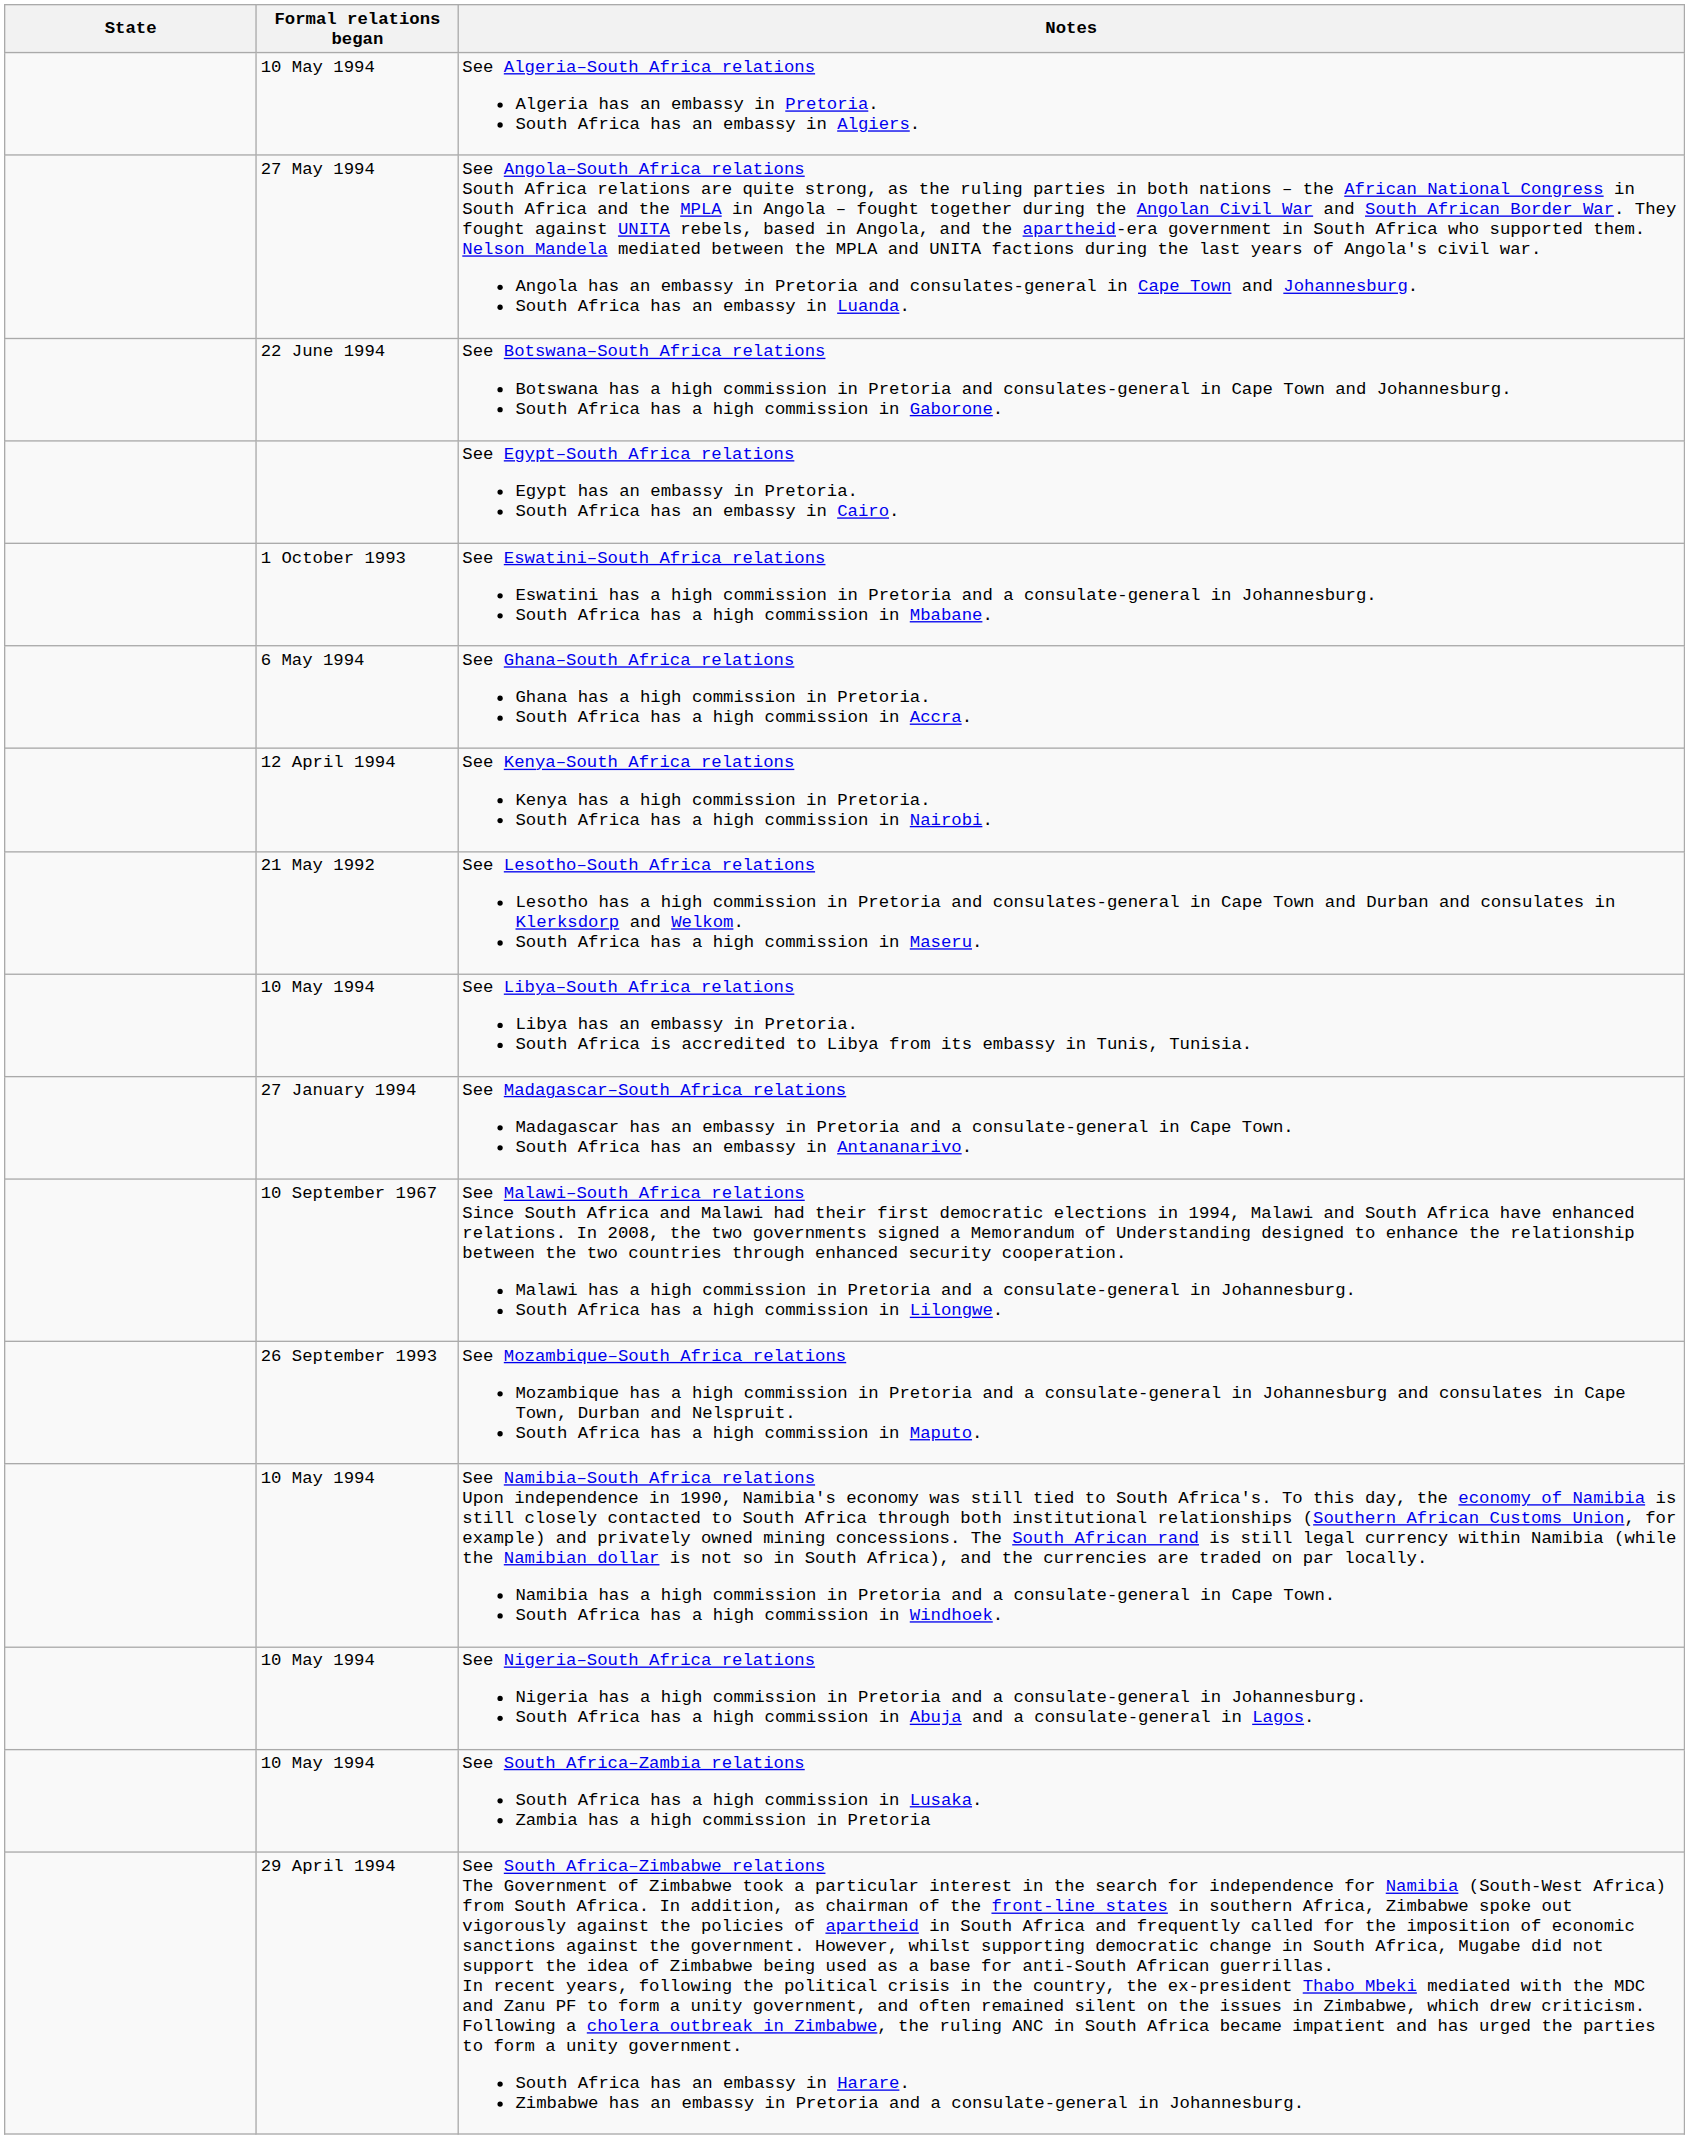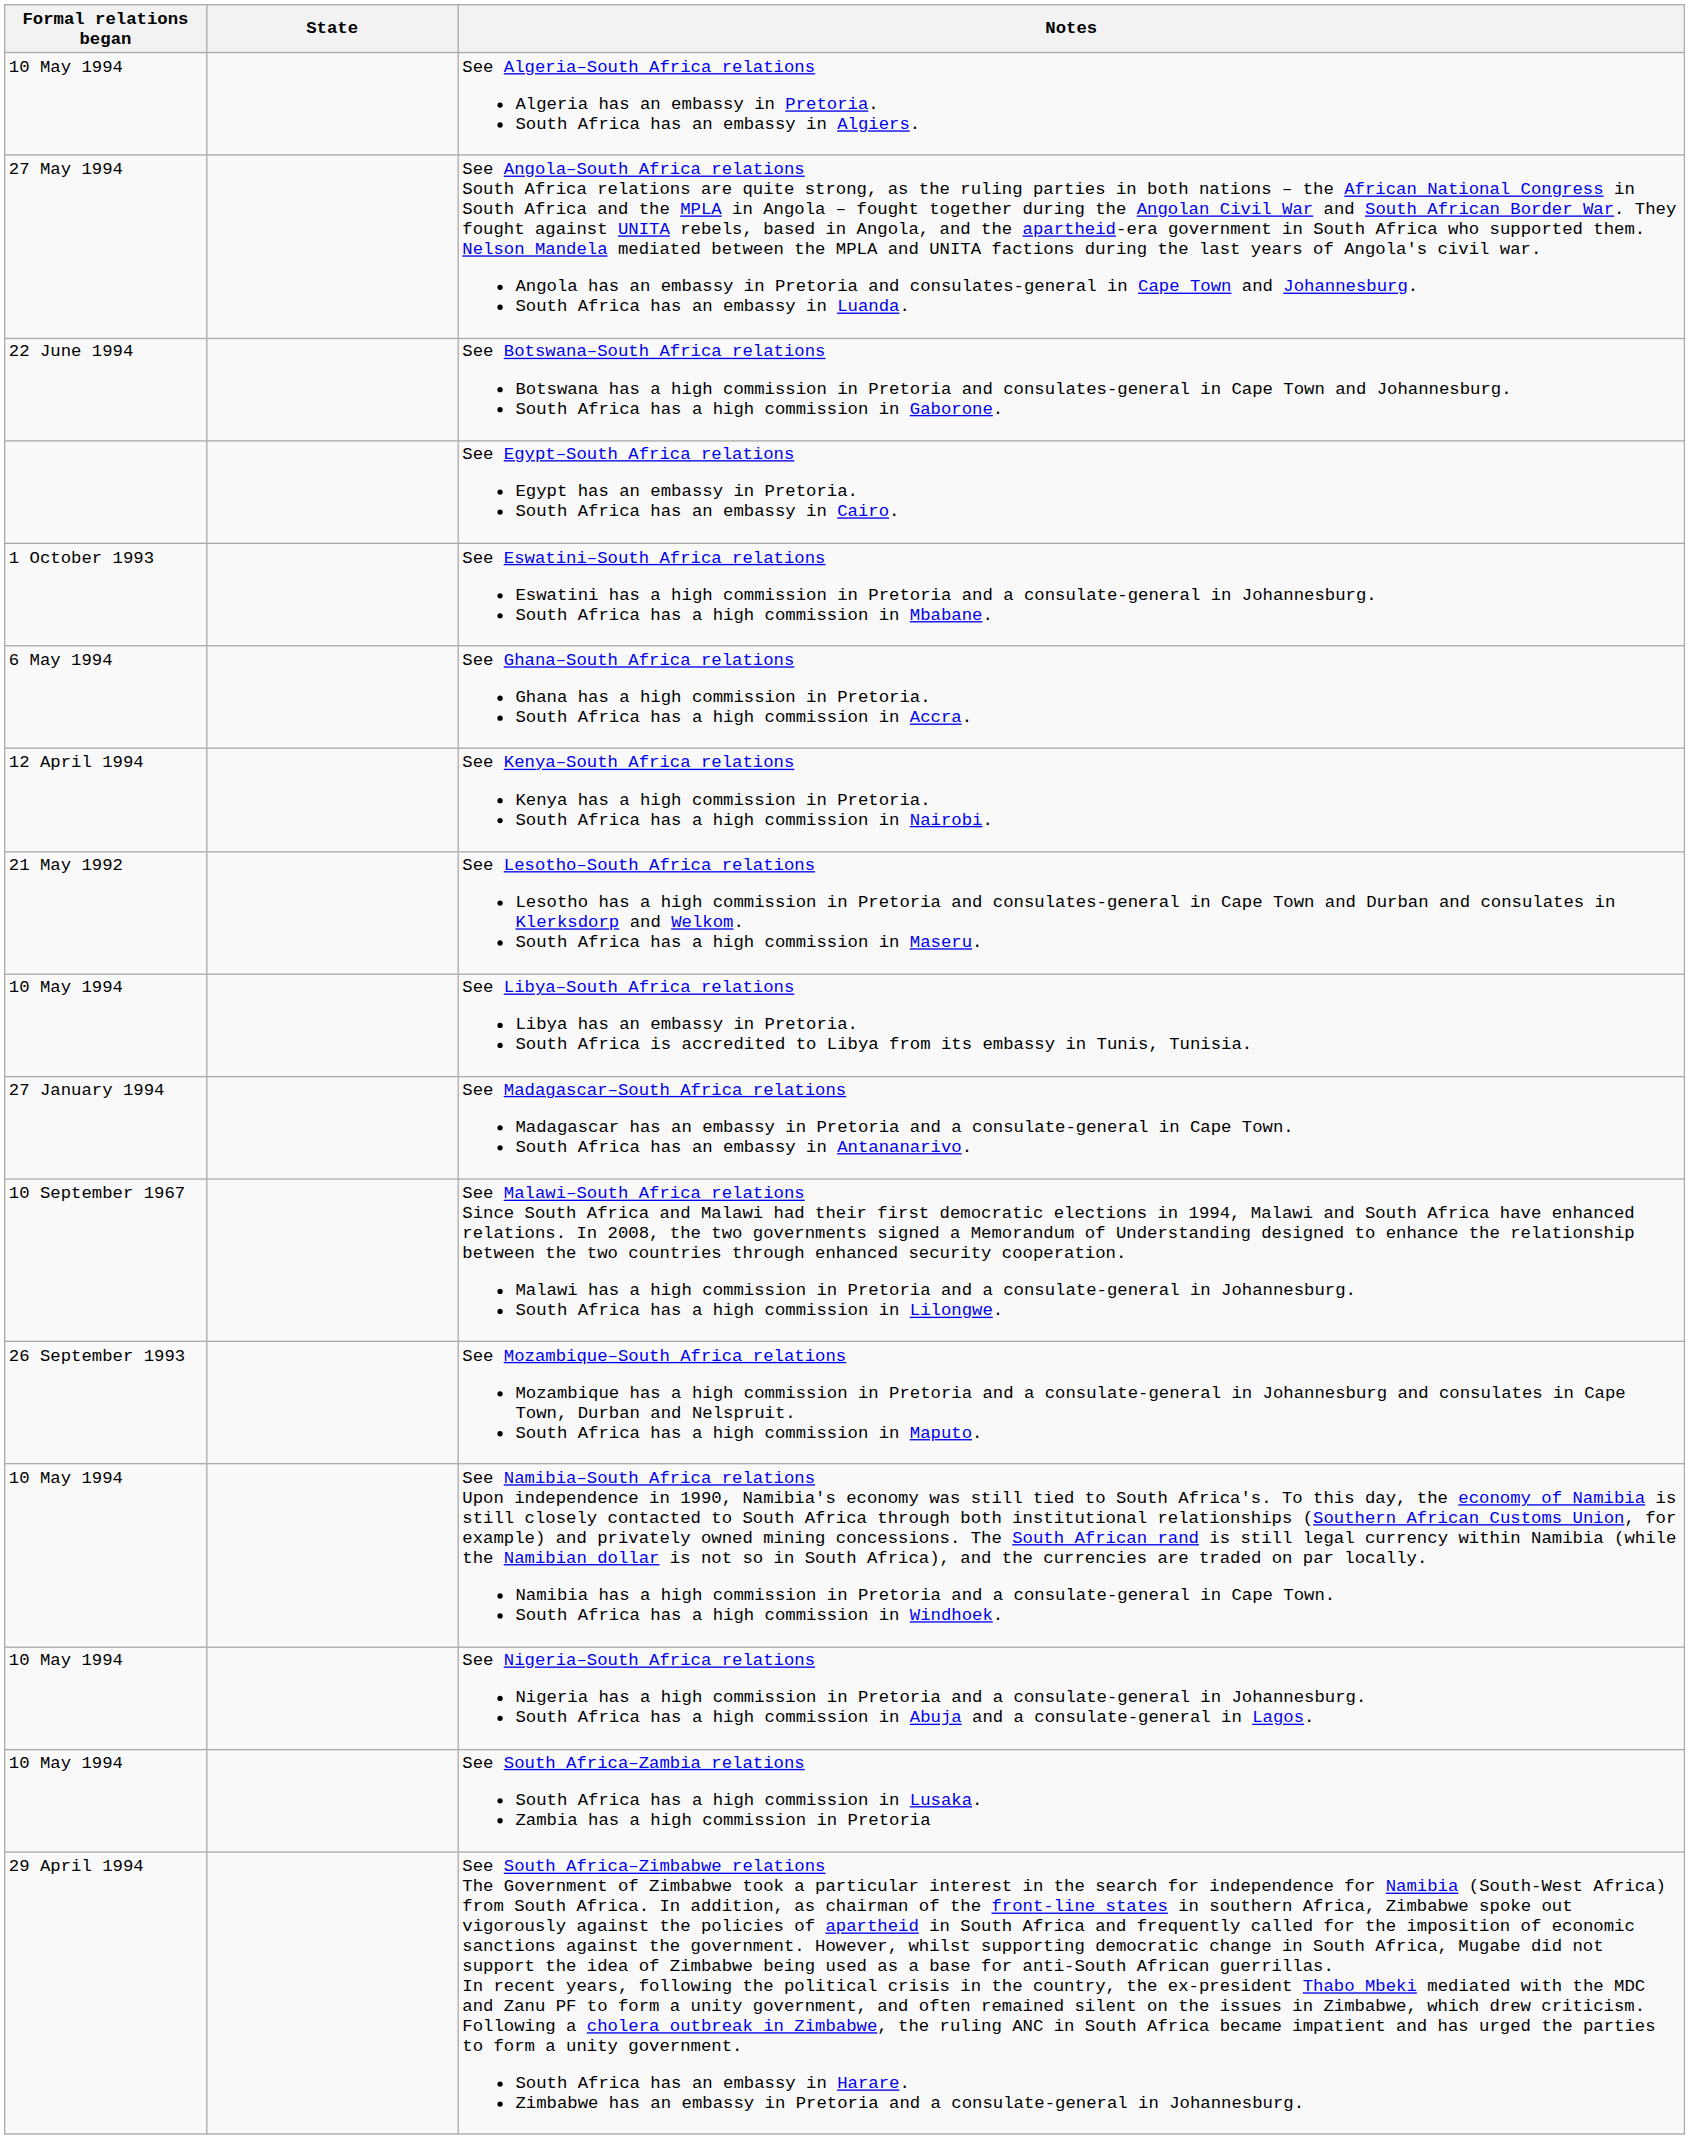columns swapped: (131, 29) <-> (357, 29)
